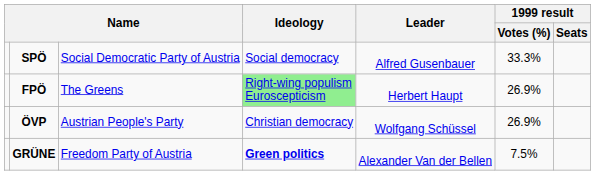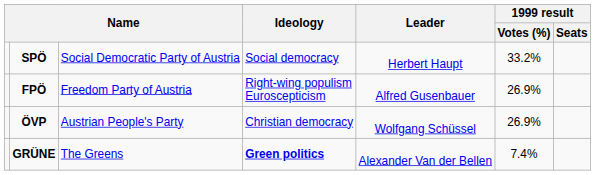(425, 64) Alfred Gusenbauer -> (425, 64) Herbert Haupt
(524, 58) 33.3% -> (524, 58) 33.2%
(92, 90) The Greens -> (126, 90) Freedom Party of Austria
(299, 90) lightgreen background -> (299, 90) no background
(425, 96) Herbert Haupt -> (425, 96) Alfred Gusenbauer
(126, 154) Freedom Party of Austria -> (92, 154) The Greens
(524, 154) 7.5% -> (524, 154) 7.4%
